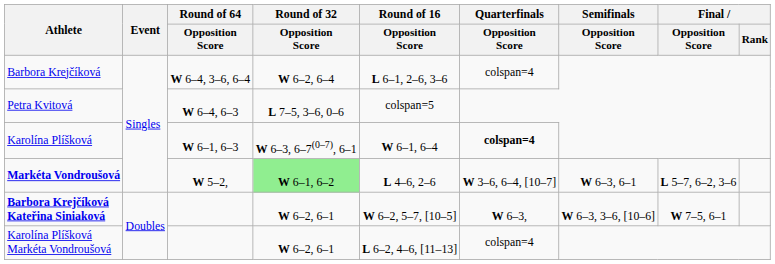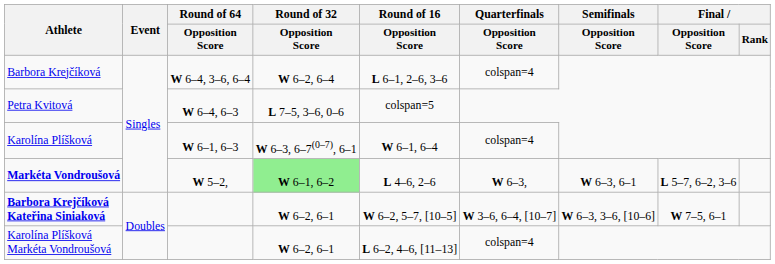(509, 140) bold -> (509, 140) normal
(509, 182) W 3–6, 6–4, [10–7] -> (509, 182) W 6–3,
(509, 216) W 6–3, -> (509, 216) W 3–6, 6–4, [10–7]
